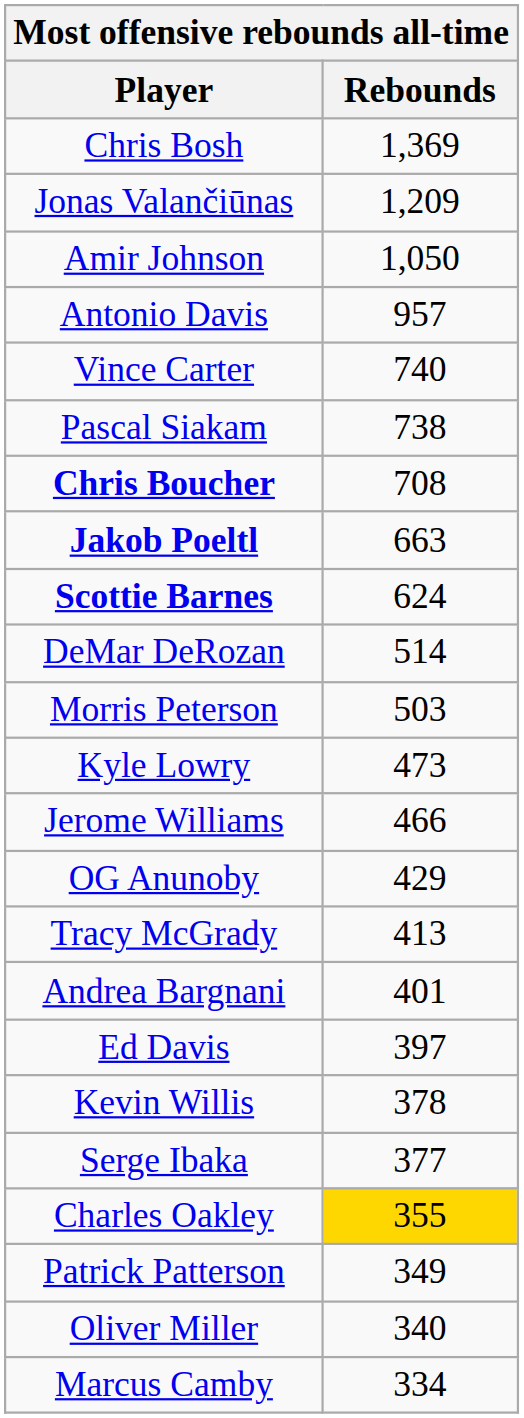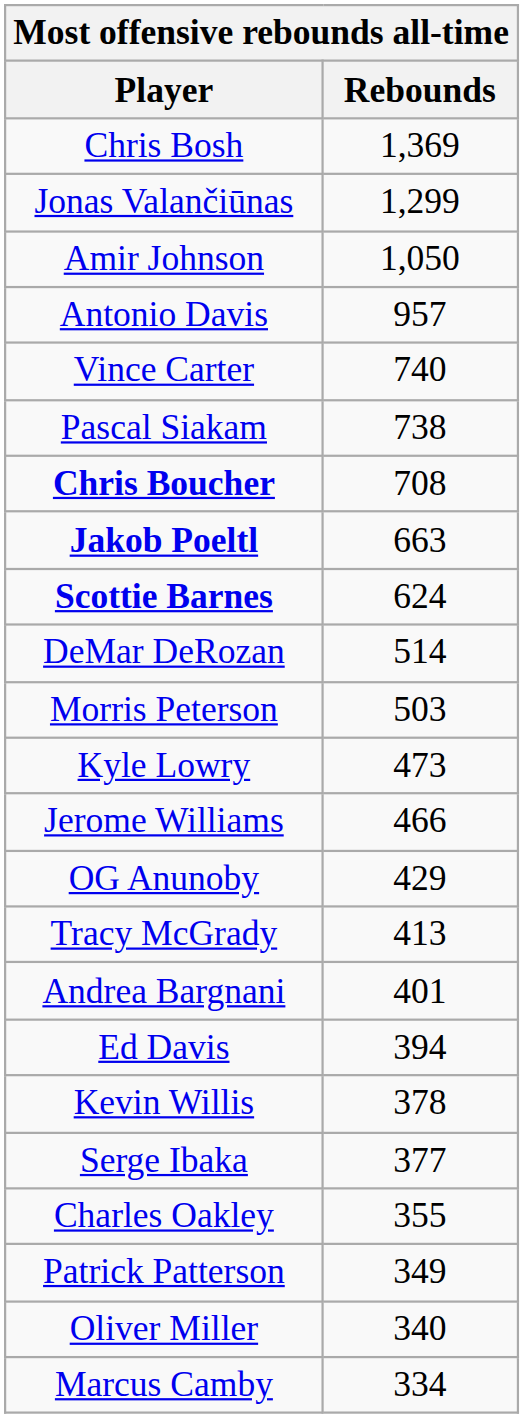(420, 201) 1,209 -> (420, 201) 1,299
(420, 1046) 397 -> (420, 1046) 394
(420, 1215) gold background -> (420, 1215) no background
